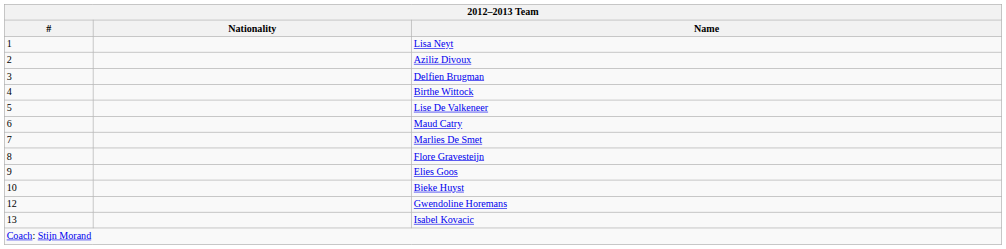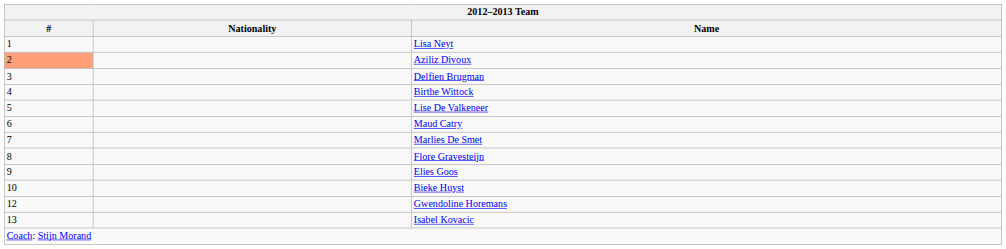(9, 60) no background -> (9, 60) lightsalmon background
